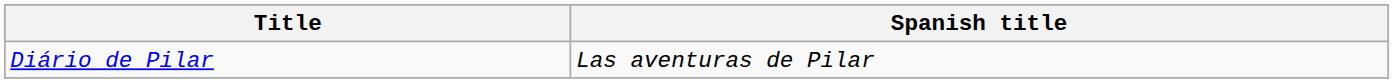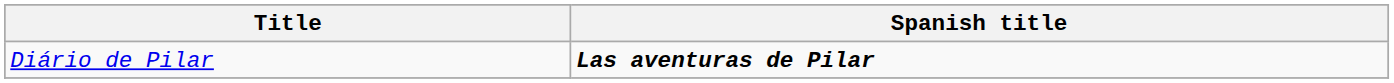(725, 60) normal -> (725, 60) bold
